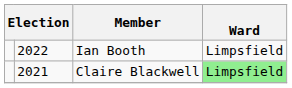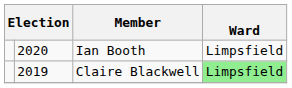(33, 51) 2022 -> (33, 51) 2020
(33, 72) 2021 -> (33, 72) 2019
